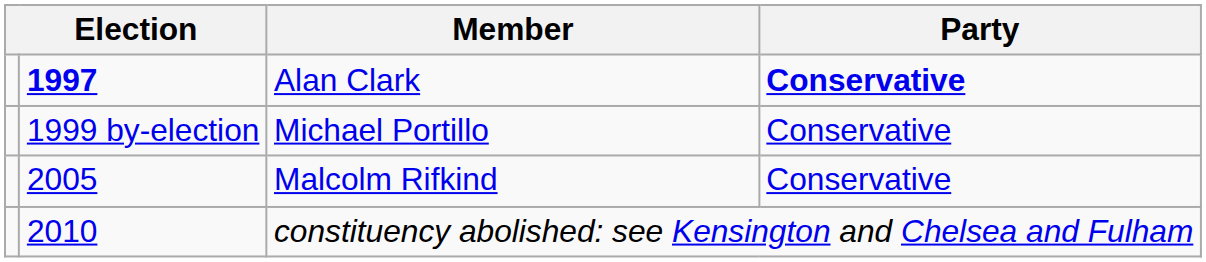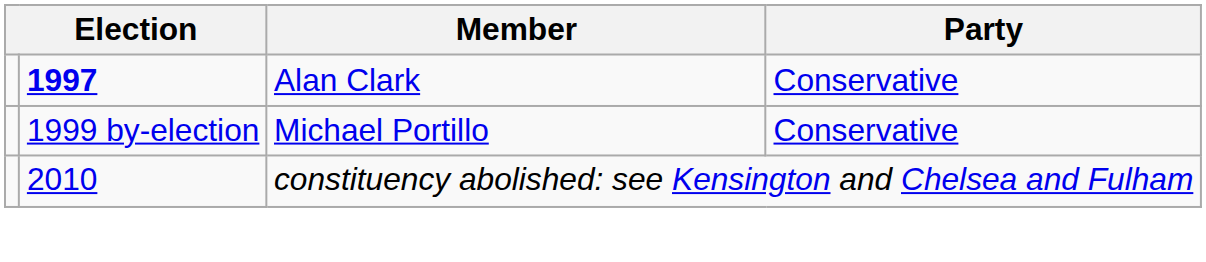(866, 79) bold -> (866, 79) normal
- row: (386, 180)
